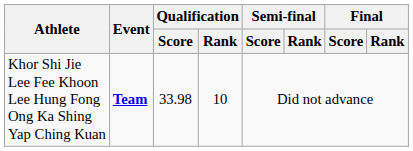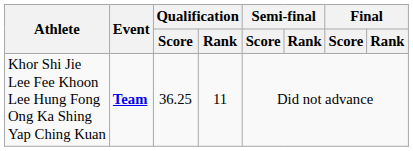(175, 100) 33.98 -> (175, 100) 36.25
(220, 100) 10 -> (220, 100) 11
